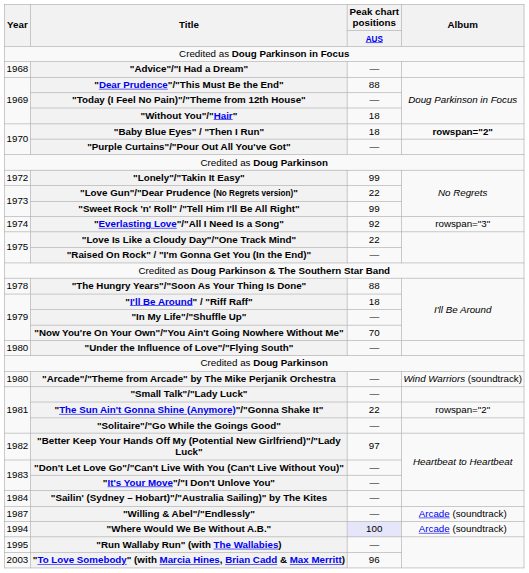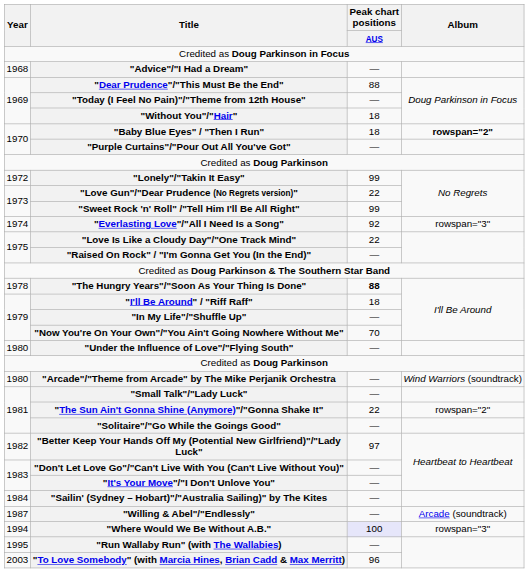(374, 286) normal -> (374, 286) bold
(463, 529) Arcade (soundtrack) -> (463, 529) rowspan="3"
